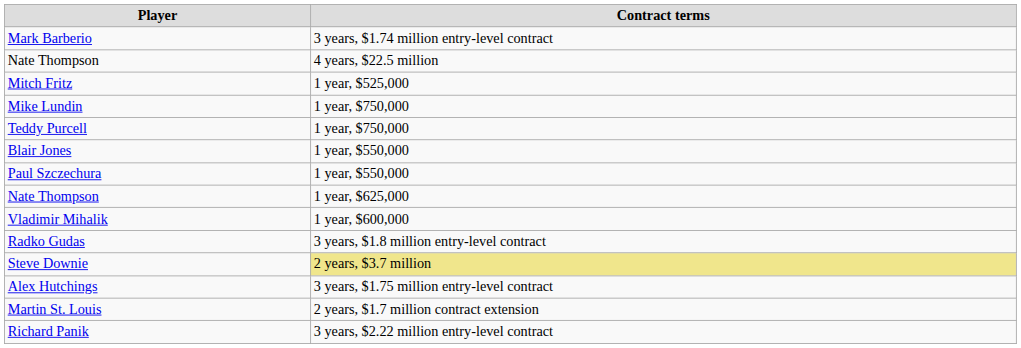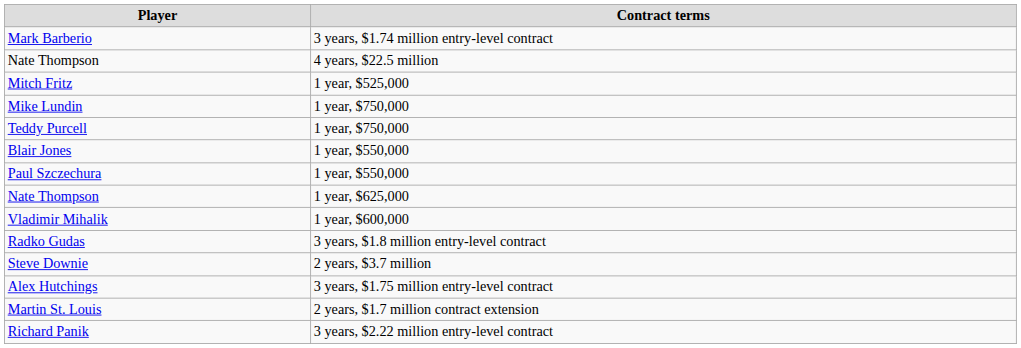(373, 264) khaki background -> (373, 264) no background
